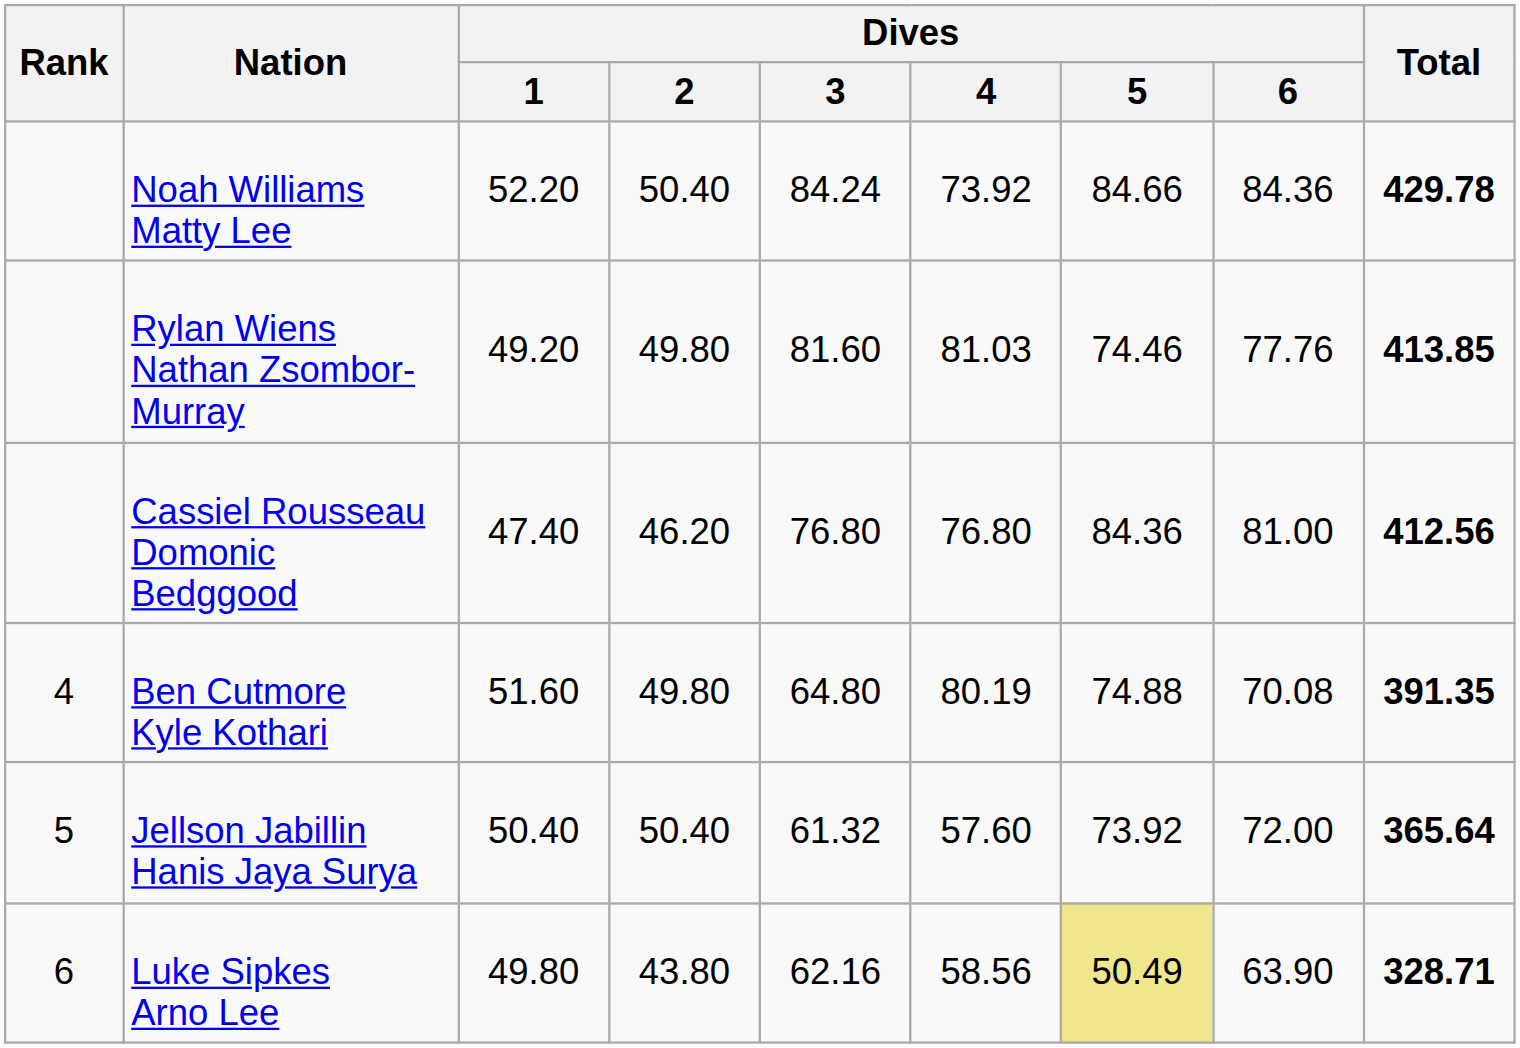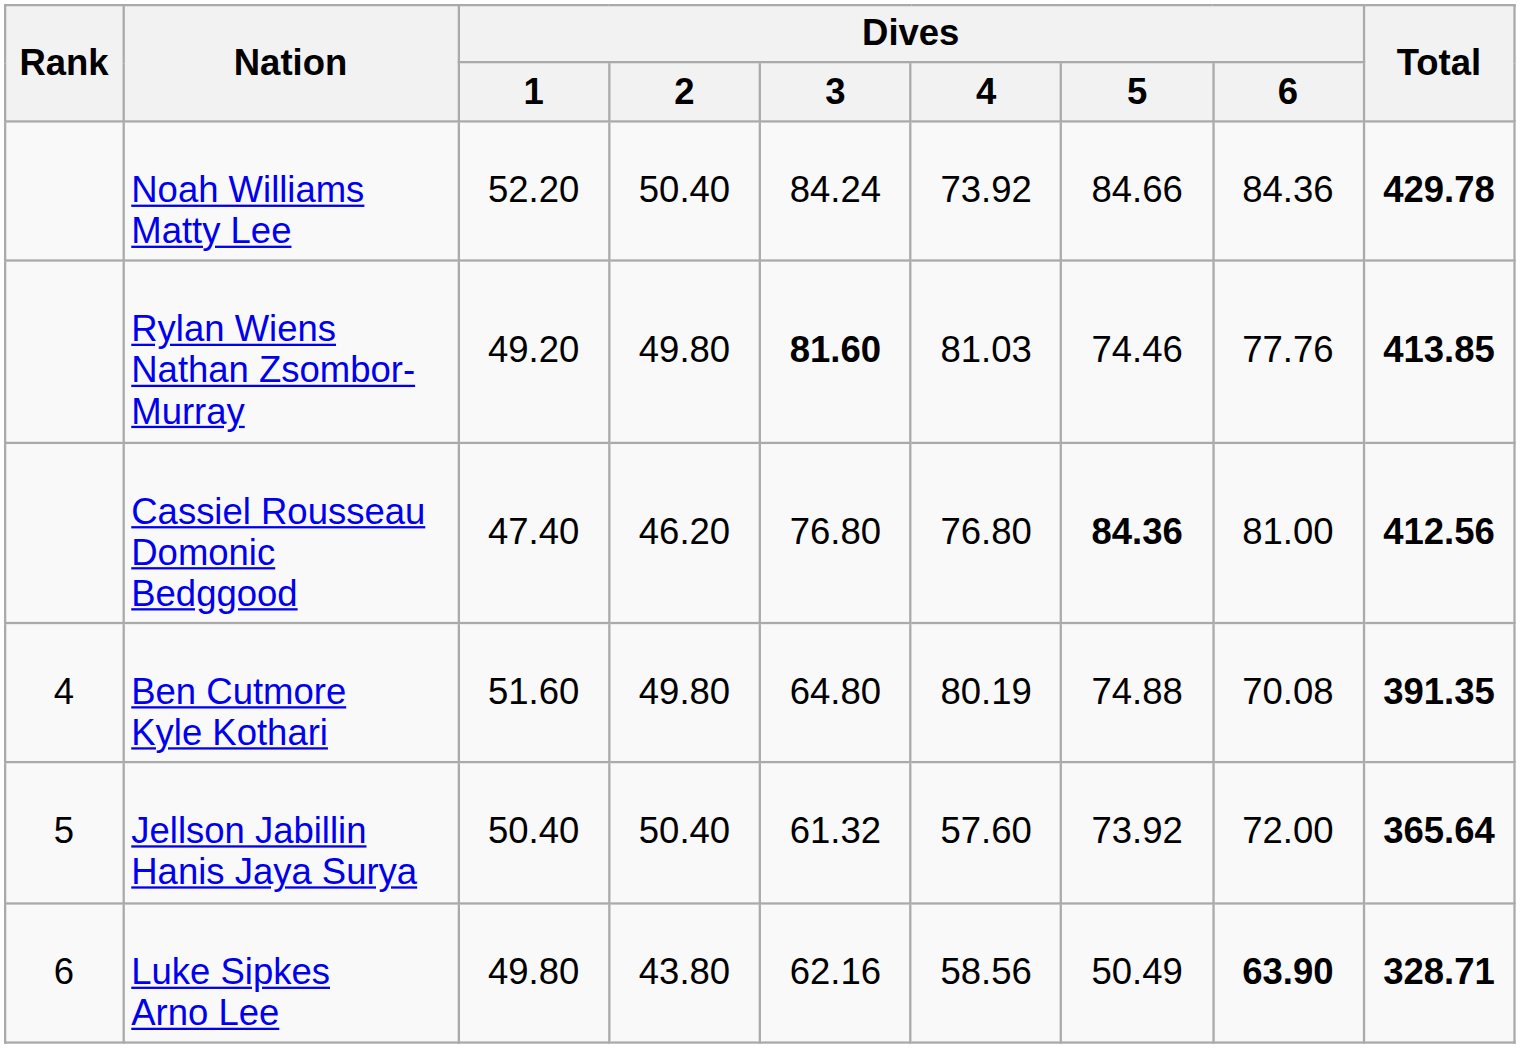(835, 350) normal -> (835, 350) bold
(1137, 531) normal -> (1137, 531) bold
(1137, 971) khaki background -> (1137, 971) no background
(1288, 971) normal -> (1288, 971) bold
